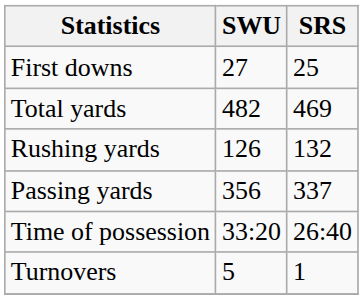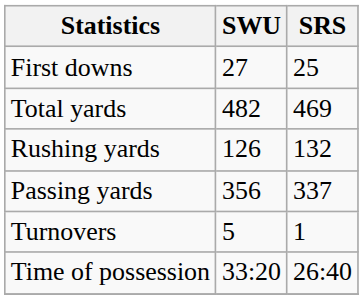rows swapped: (64, 272) <-> (110, 231)
